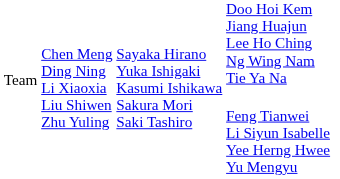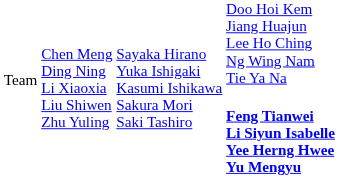(278, 141) normal -> (281, 141) bold
